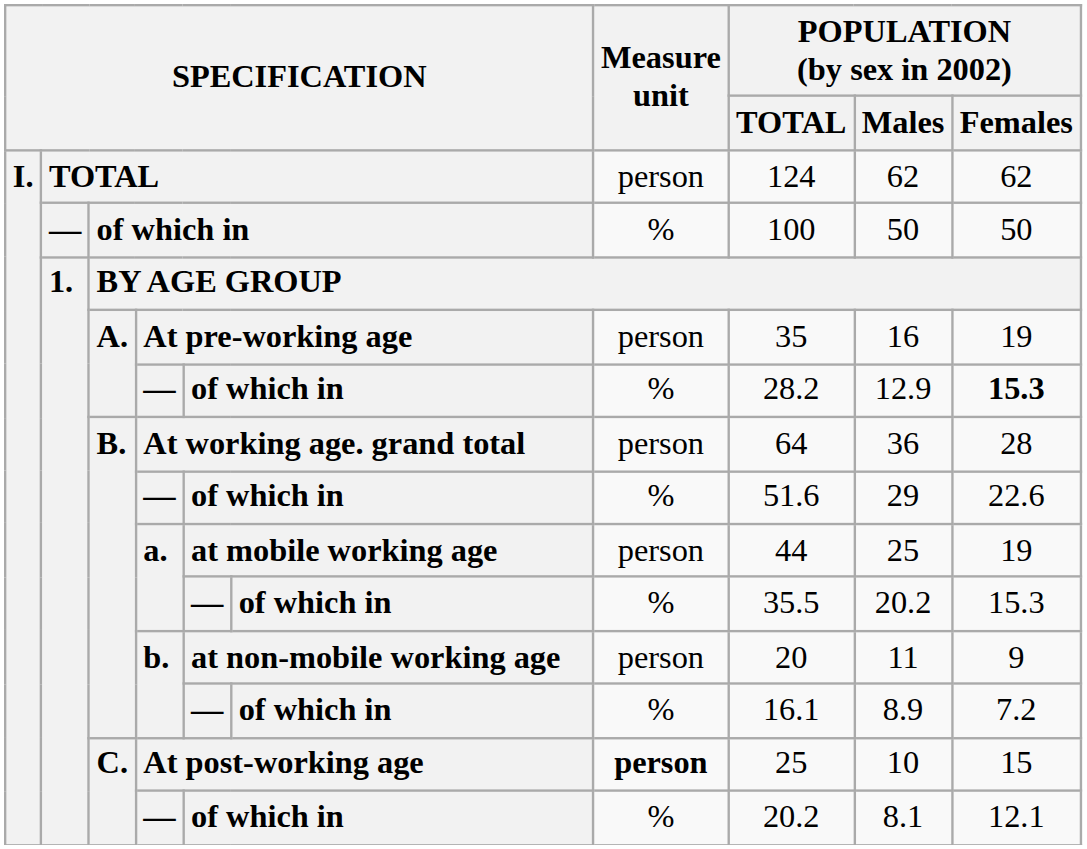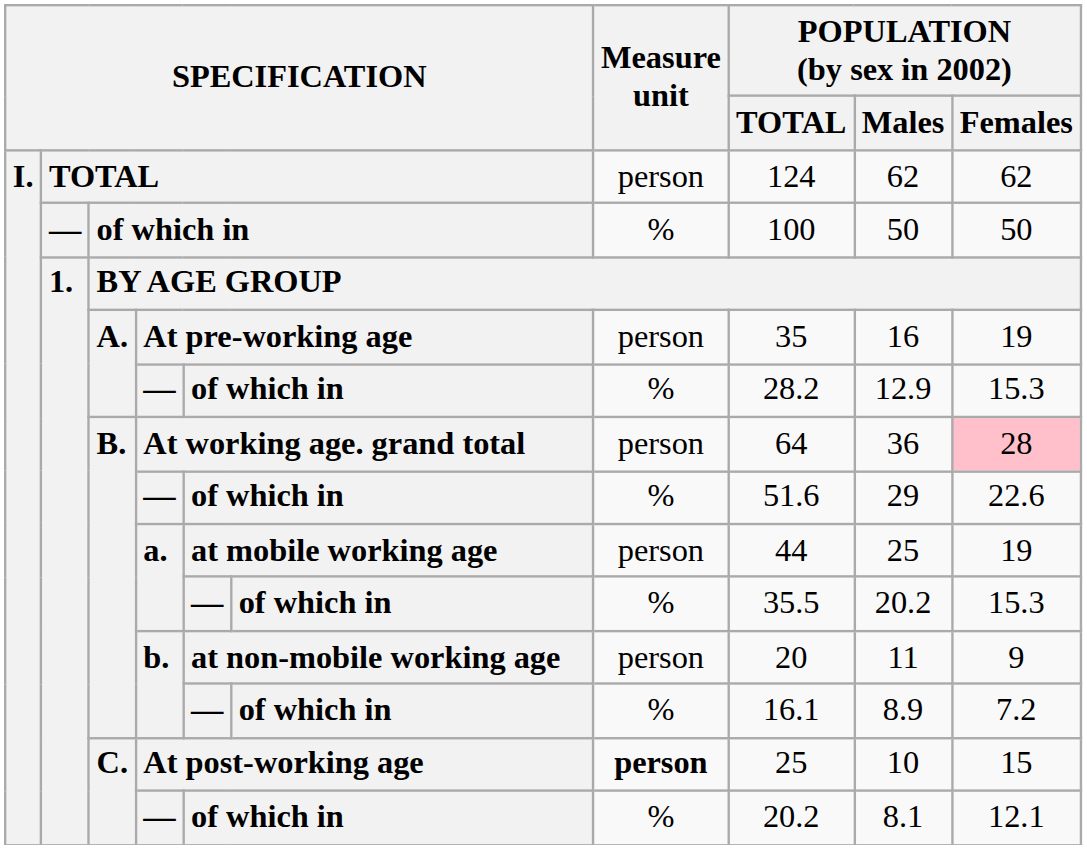(1016, 389) bold -> (1016, 389) normal
(1016, 442) no background -> (1016, 442) pink background
